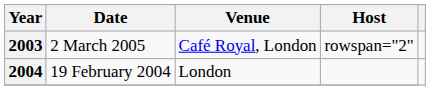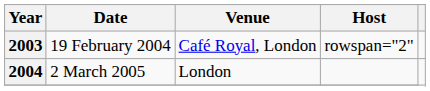(98, 44) 2 March 2005 -> (110, 44) 19 February 2004
(110, 71) 19 February 2004 -> (98, 71) 2 March 2005
